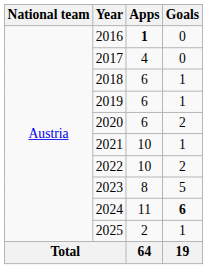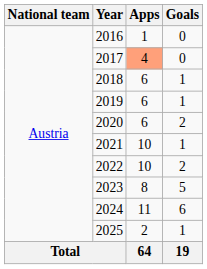(144, 36) bold -> (144, 36) normal
(144, 58) no background -> (144, 58) lightsalmon background
(182, 209) bold -> (182, 209) normal
